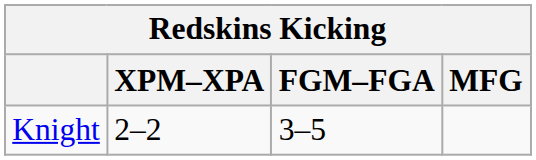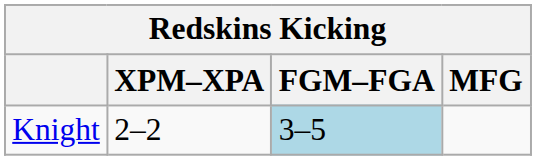(302, 129) no background -> (302, 129) lightblue background
